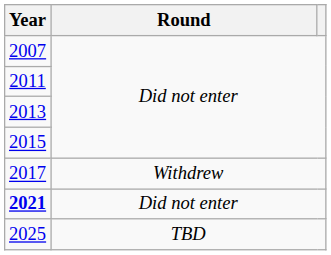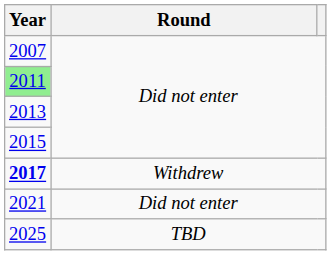(28, 81) no background -> (28, 81) lightgreen background
(28, 173) normal -> (28, 173) bold
(28, 204) bold -> (28, 204) normal
